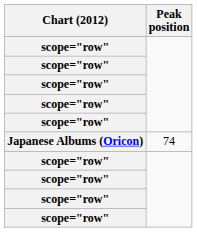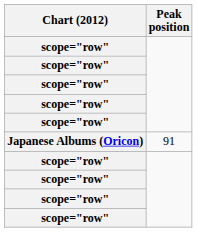(169, 141) 74 -> (169, 141) 91
